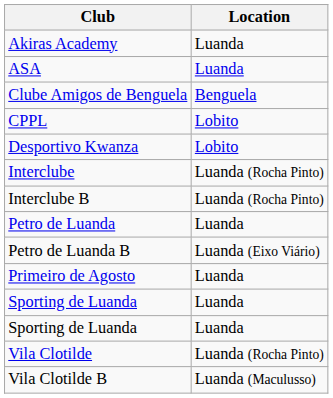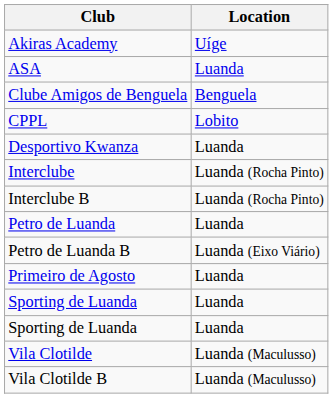(219, 43) Luanda -> (211, 43) Uíge
(217, 146) Lobito -> (219, 146) Luanda
(259, 353) Luanda (Rocha Pinto) -> (255, 353) Luanda (Maculusso)
